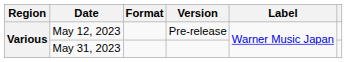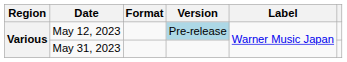(198, 31) no background -> (198, 31) lightblue background
